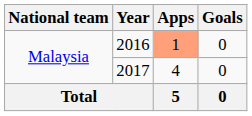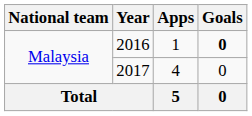(176, 44) lightsalmon background -> (176, 44) no background
(222, 44) normal -> (222, 44) bold
